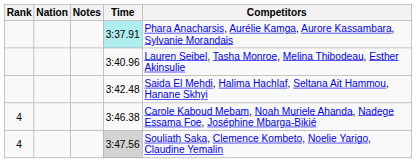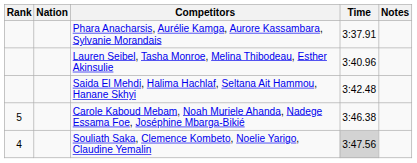columns swapped: (277, 13) <-> (87, 13)
(123, 34) paleturquoise background -> (359, 34) no background
(19, 117) 4 -> (19, 117) 5
